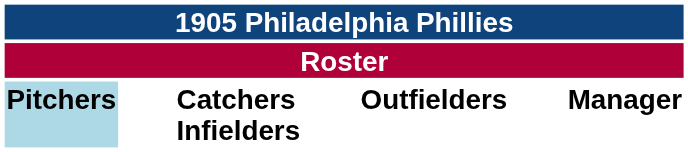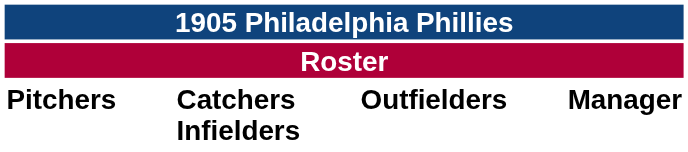(61, 99) lightblue background -> (61, 99) no background
